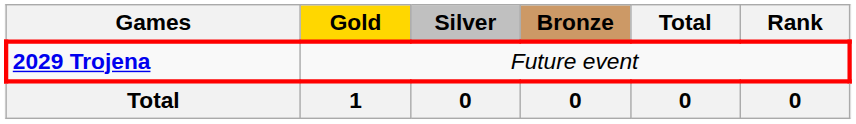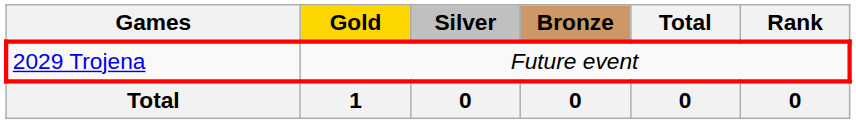(82, 61) bold -> (79, 61) normal
